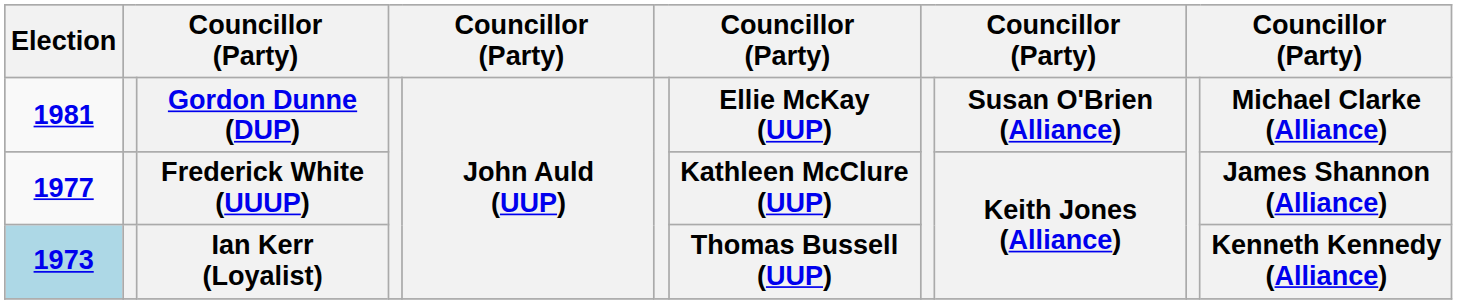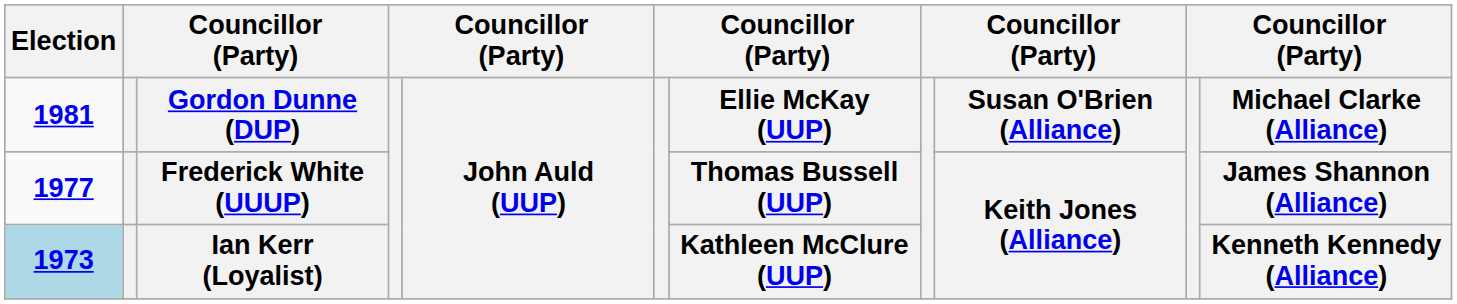(794, 187) Kathleen McClure (UUP) -> (794, 187) Thomas Bussell (UUP)
(794, 261) Thomas Bussell (UUP) -> (794, 261) Kathleen McClure (UUP)
